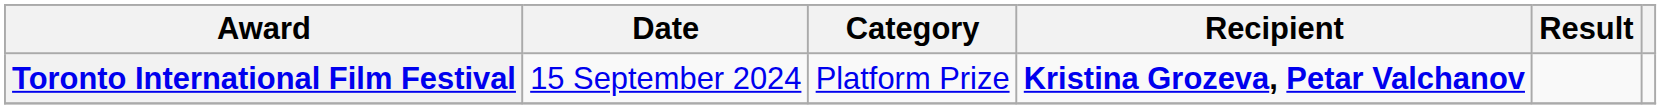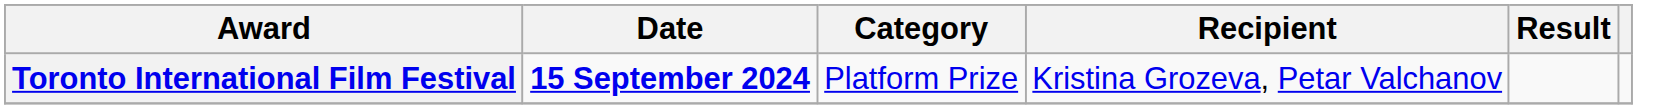(666, 77) normal -> (670, 77) bold
(1274, 77) bold -> (1267, 77) normal
